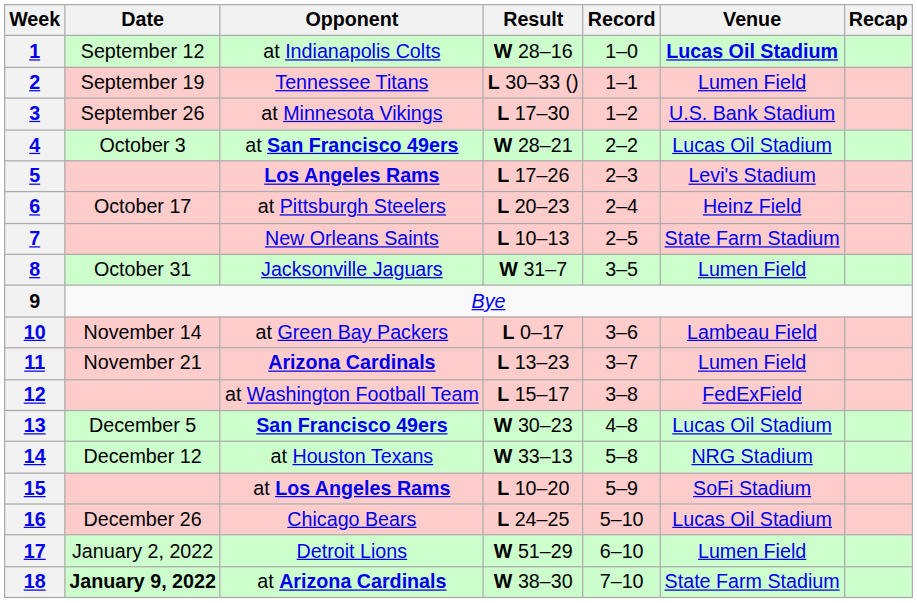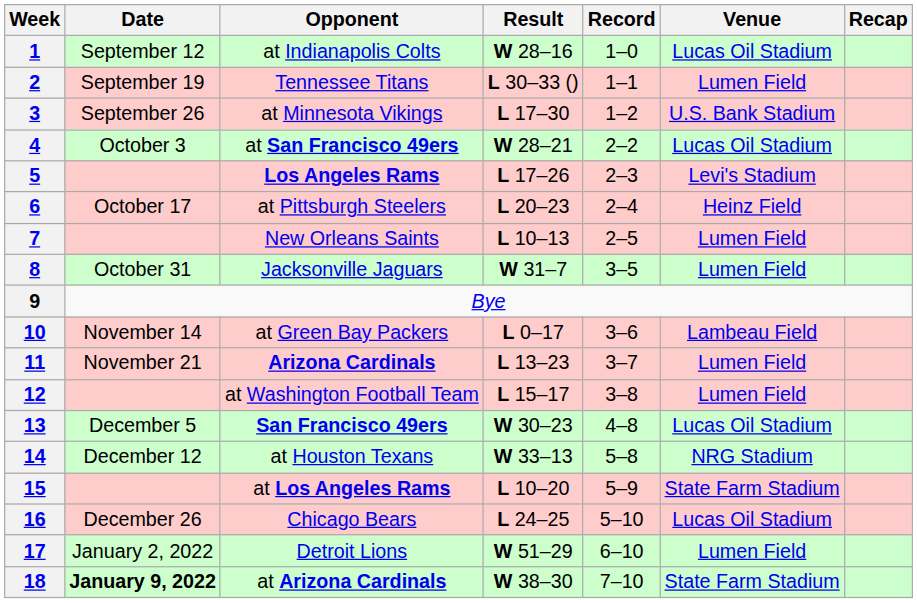(752, 51) bold -> (752, 51) normal
(752, 238) State Farm Stadium -> (752, 238) Lumen Field
(752, 394) FedExField -> (752, 394) Lumen Field
(752, 488) SoFi Stadium -> (752, 488) State Farm Stadium
